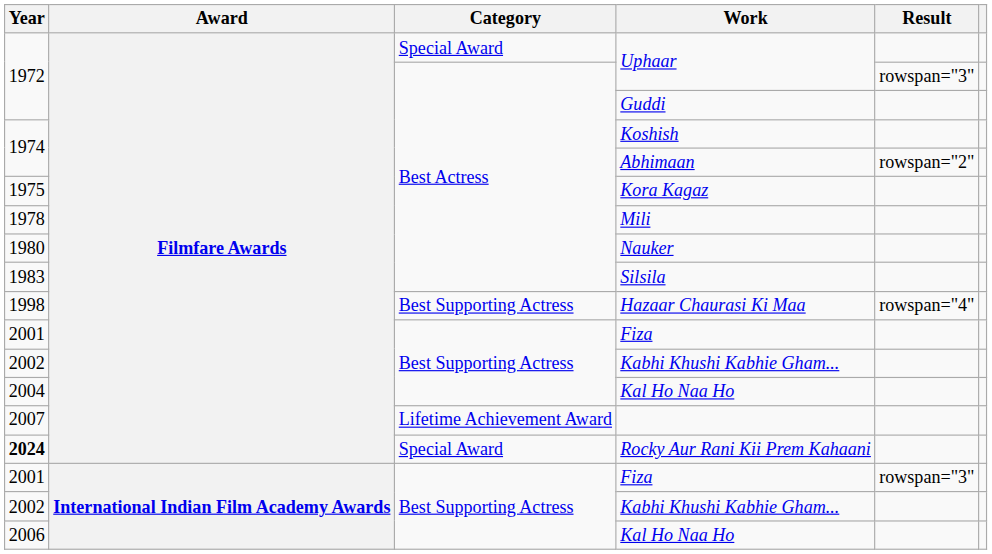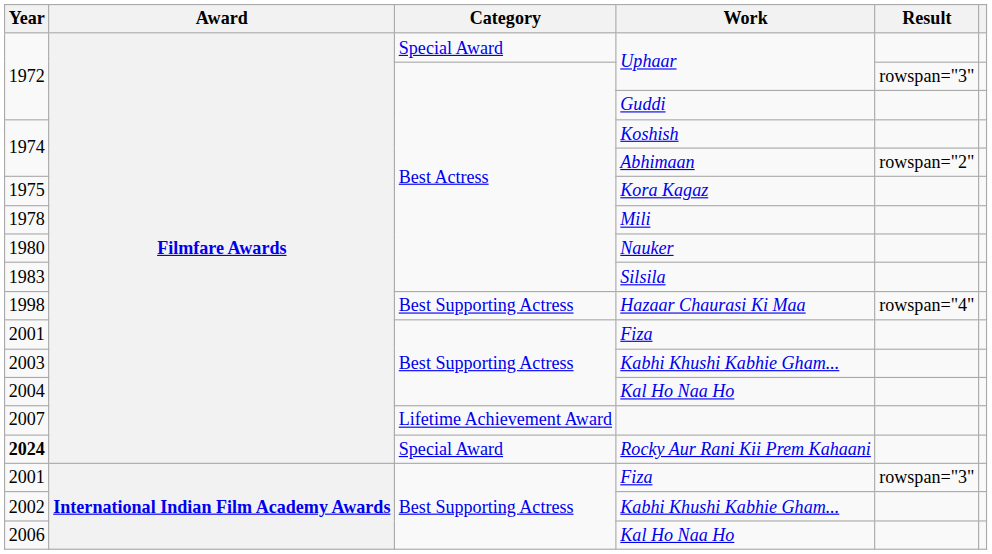(27, 362) 2002 -> (27, 362) 2003
